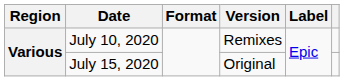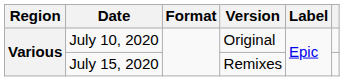(253, 40) Remixes -> (249, 40) Original
(249, 64) Original -> (253, 64) Remixes
